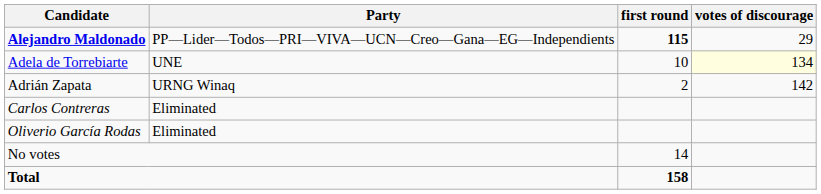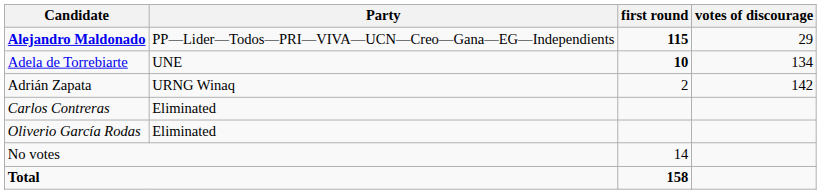(681, 62) normal -> (681, 62) bold
(802, 62) lightyellow background -> (802, 62) no background
